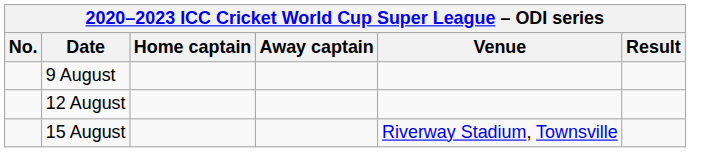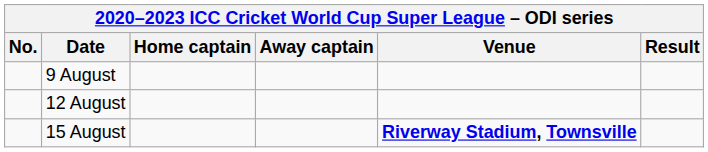(500, 132) normal -> (509, 132) bold
